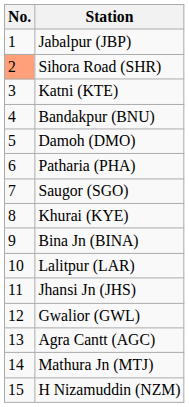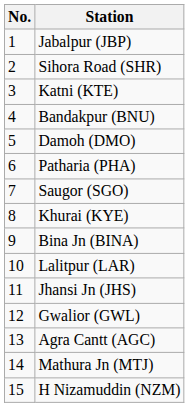(12, 66) lightsalmon background -> (12, 66) no background
